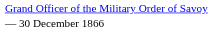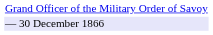(55, 23) no background -> (55, 23) lavender background
